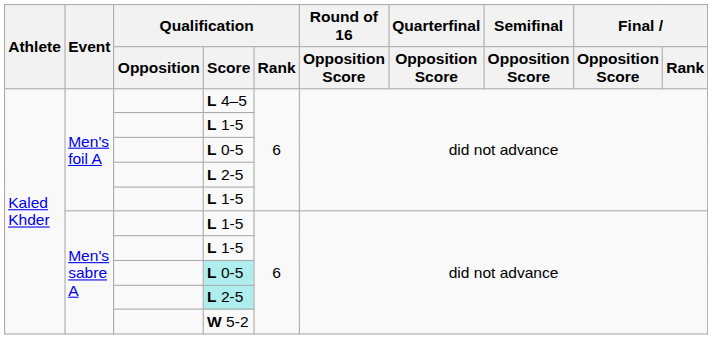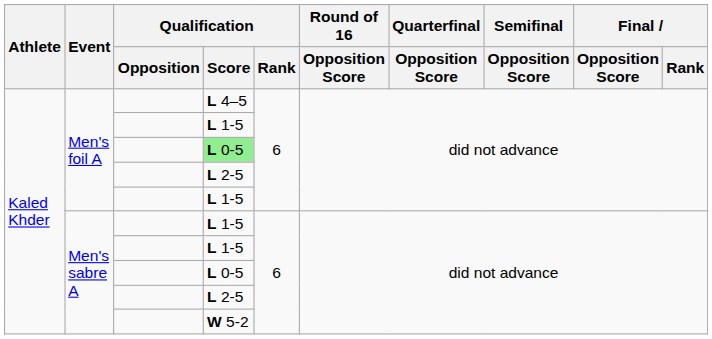(225, 150) no background -> (225, 150) lightgreen background
(225, 273) paleturquoise background -> (225, 273) no background
(225, 297) paleturquoise background -> (225, 297) no background
